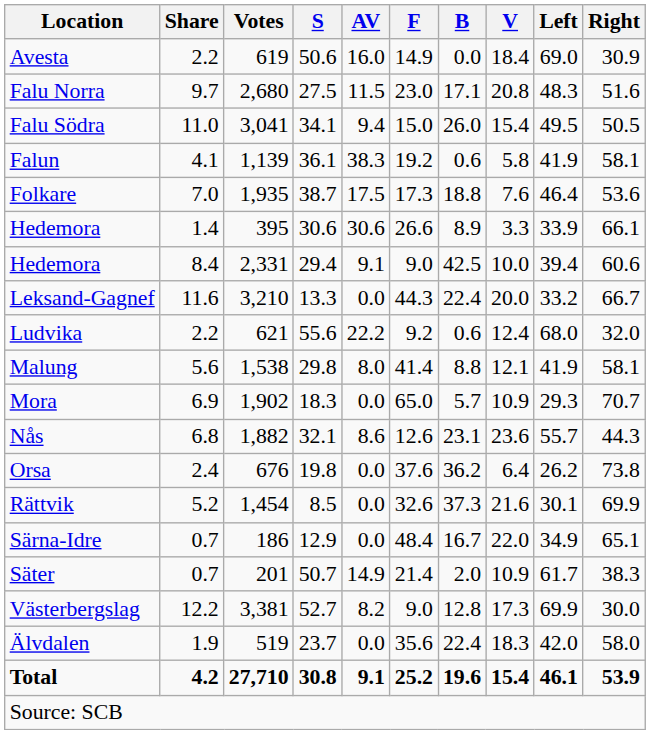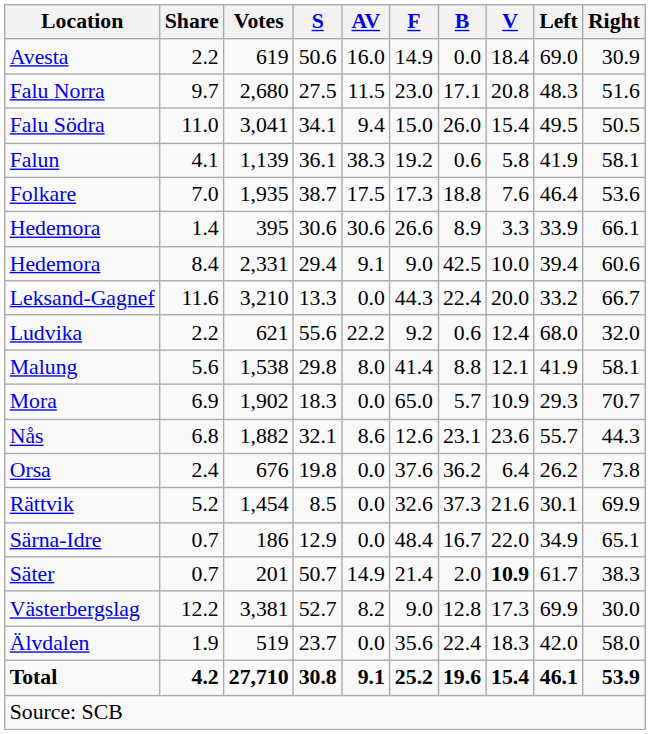(510, 573) normal -> (510, 573) bold
